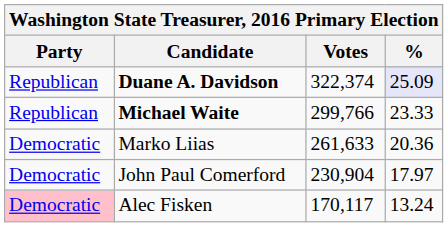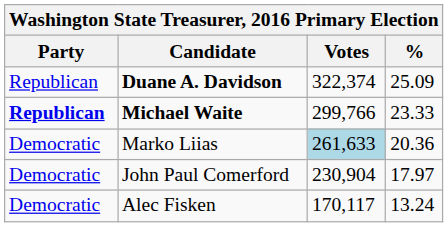(412, 81) lavender background -> (412, 81) no background
(54, 112) normal -> (57, 112) bold
(342, 143) no background -> (344, 143) lightblue background
(55, 205) pink background -> (55, 205) no background
